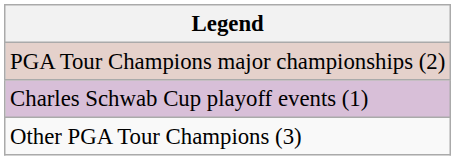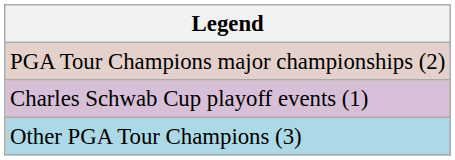(156, 136) no background -> (156, 136) lightblue background
